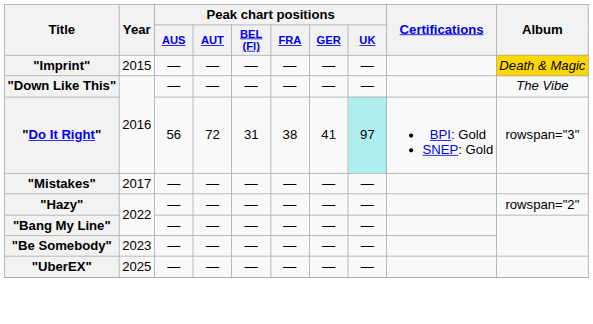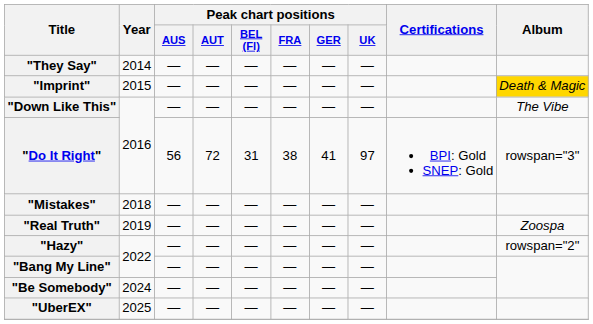+ row: (62, 65)
(367, 135) paleturquoise background -> (367, 155) no background
(137, 183) 2017 -> (137, 204) 2018
+ row: (62, 225)
(137, 246) 2023 -> (137, 287) 2024
